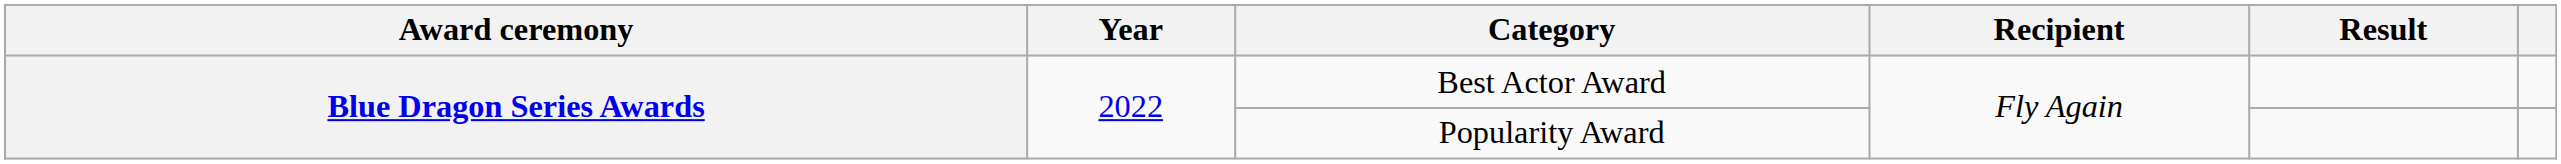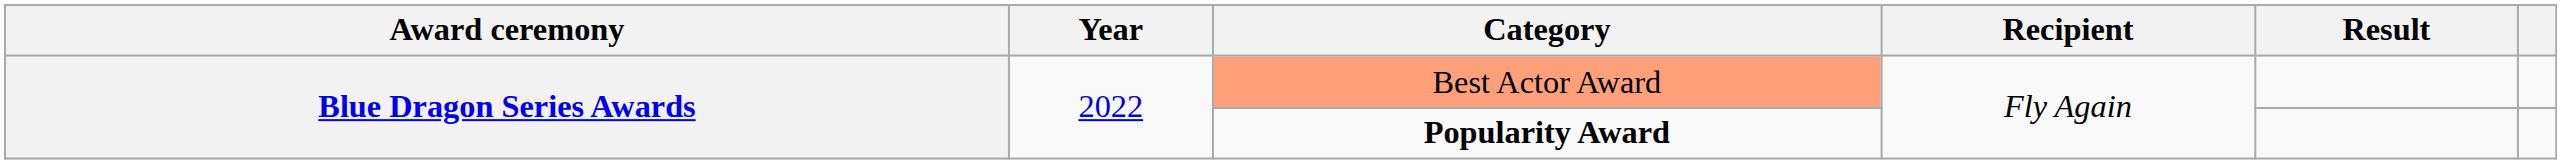(1552, 81) no background -> (1547, 81) lightsalmon background
(1552, 132) normal -> (1547, 132) bold
